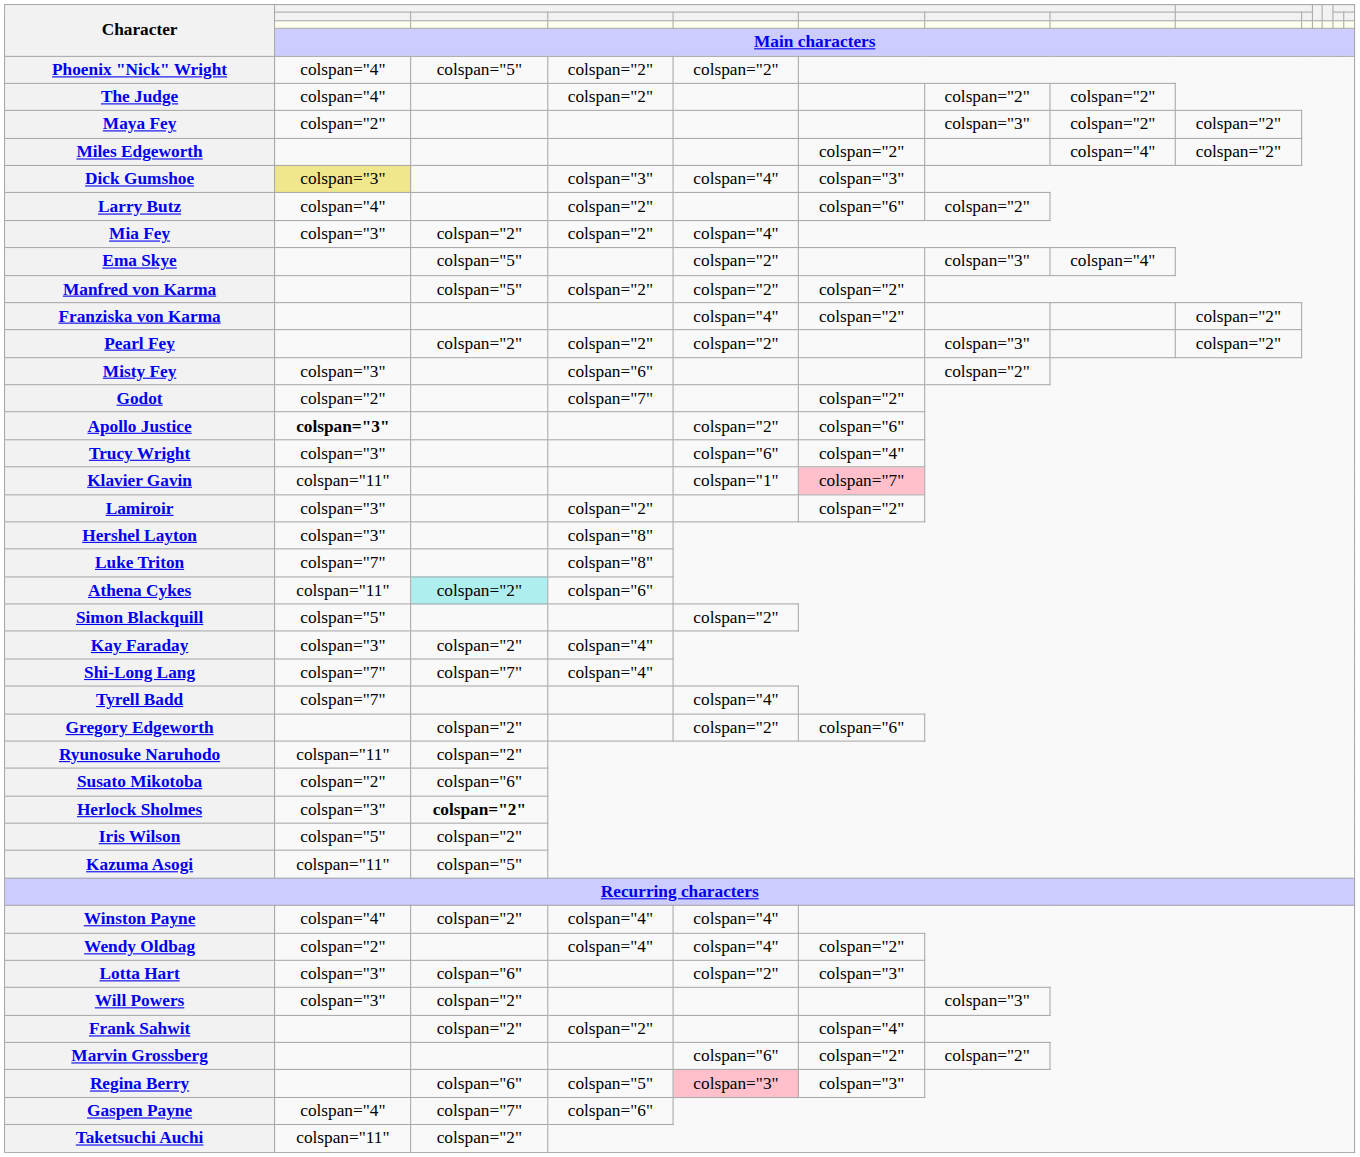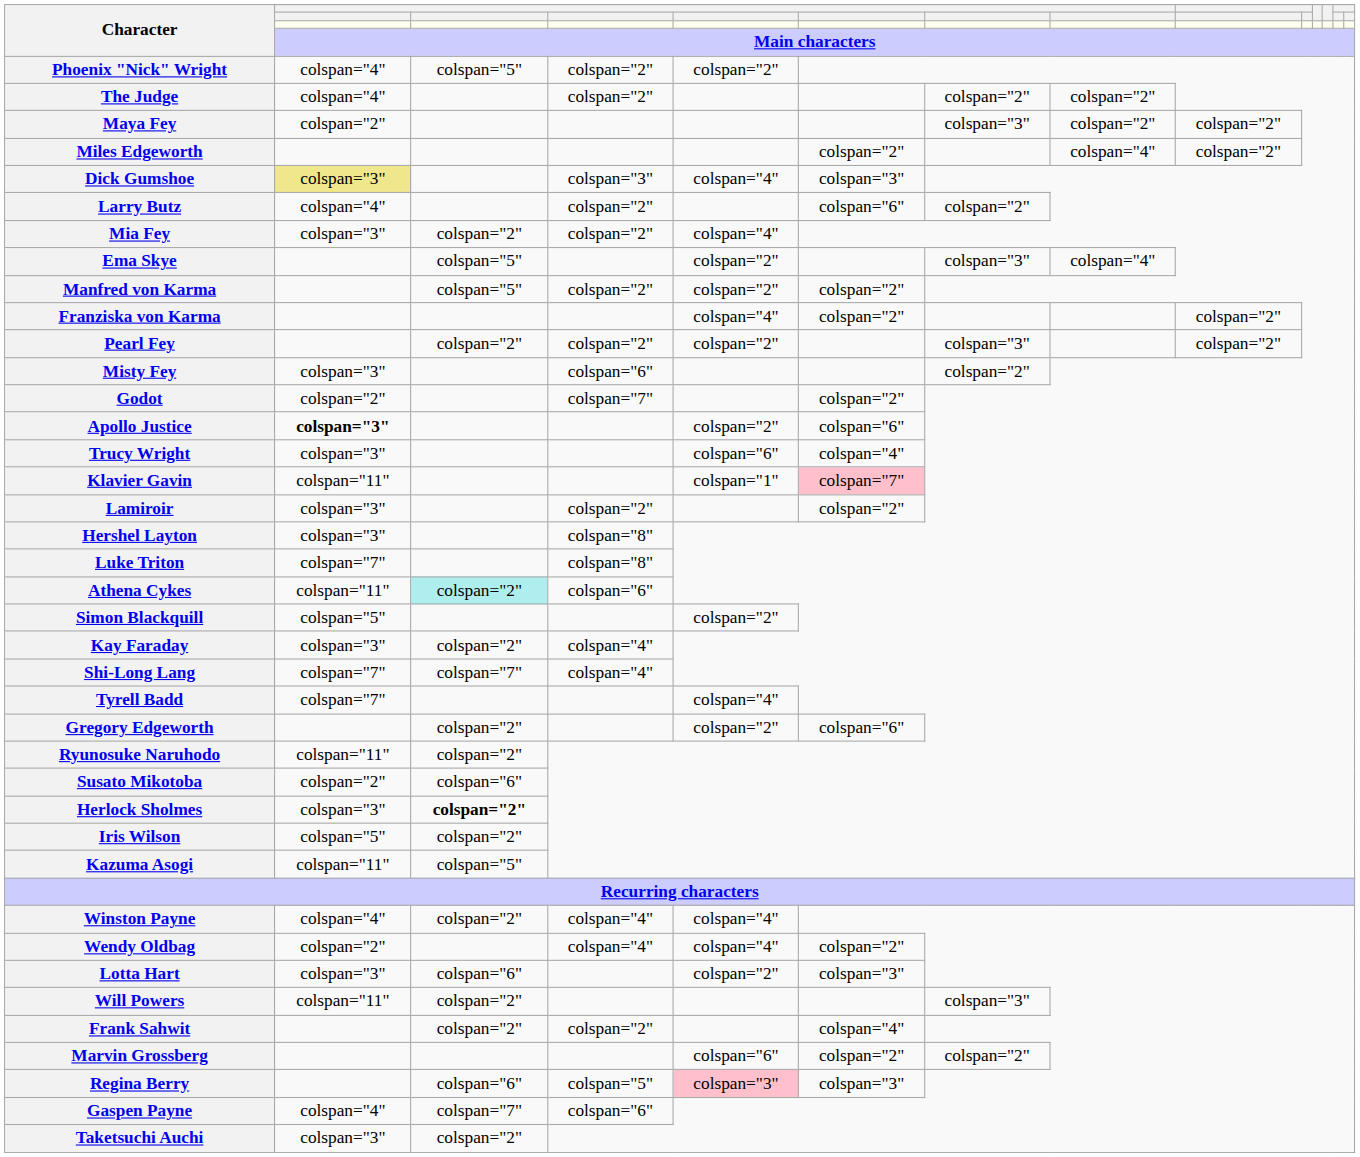(343, 1001) colspan="3" -> (343, 1001) colspan="11"
(343, 1138) colspan="11" -> (343, 1138) colspan="3"
